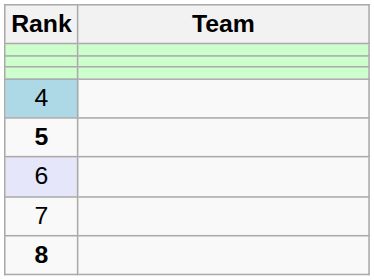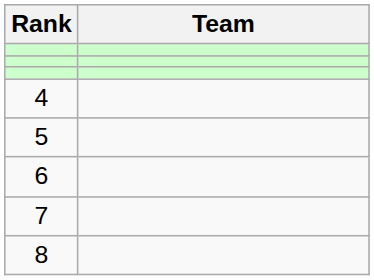(41, 97) lightblue background -> (41, 97) no background
(41, 137) bold -> (41, 137) normal
(41, 176) lavender background -> (41, 176) no background
(41, 255) bold -> (41, 255) normal
